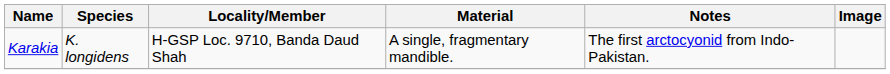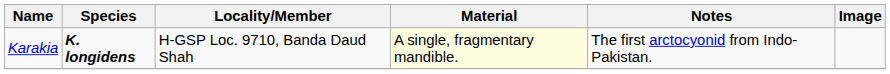(97, 48) normal -> (100, 48) bold
(459, 48) no background -> (464, 48) lightyellow background
